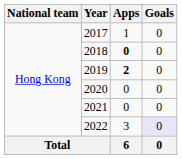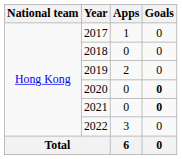(126, 51) bold -> (126, 51) normal
(126, 70) bold -> (126, 70) normal
(159, 88) normal -> (159, 88) bold
(159, 107) normal -> (159, 107) bold
(159, 126) lavender background -> (159, 126) no background
